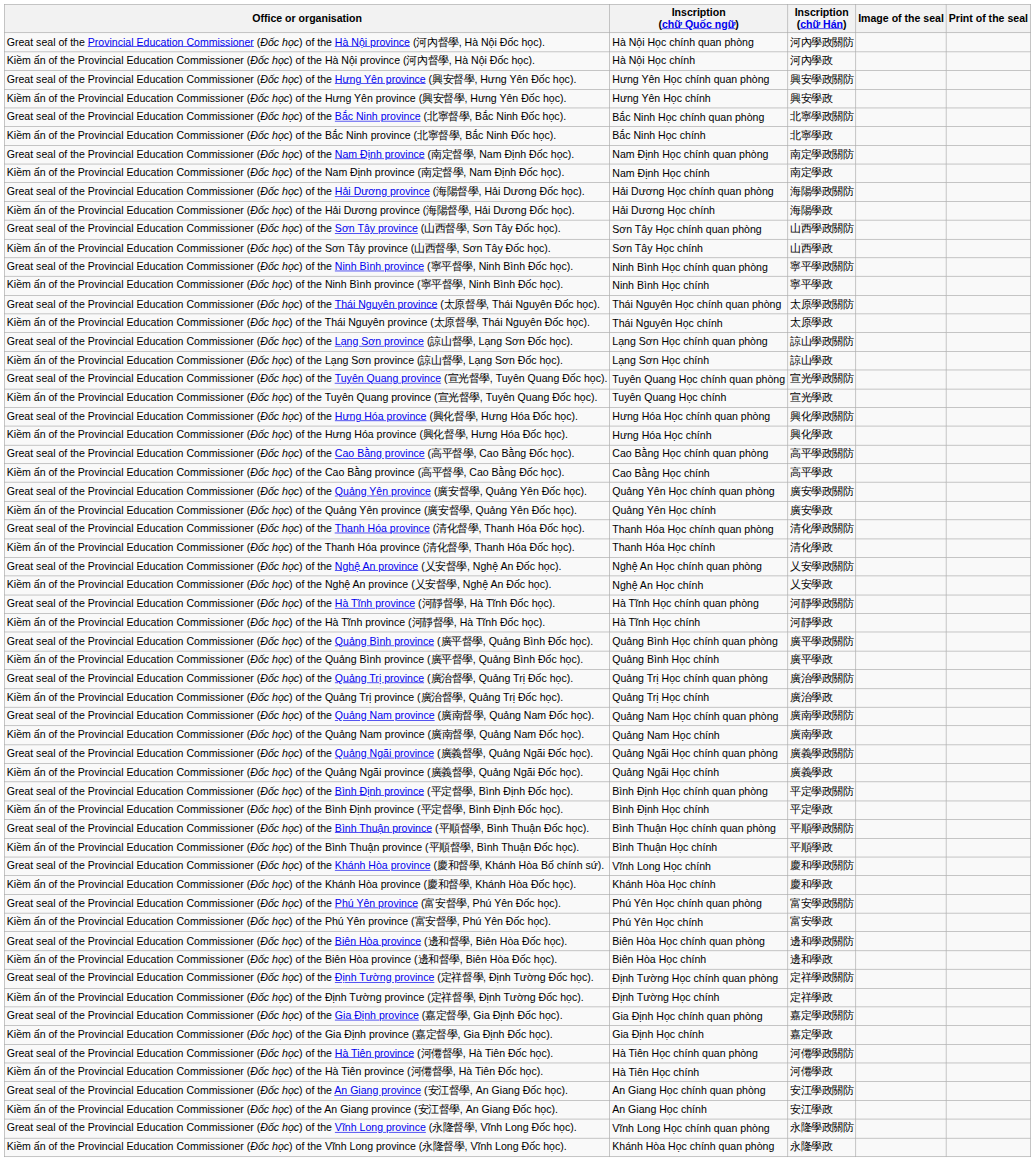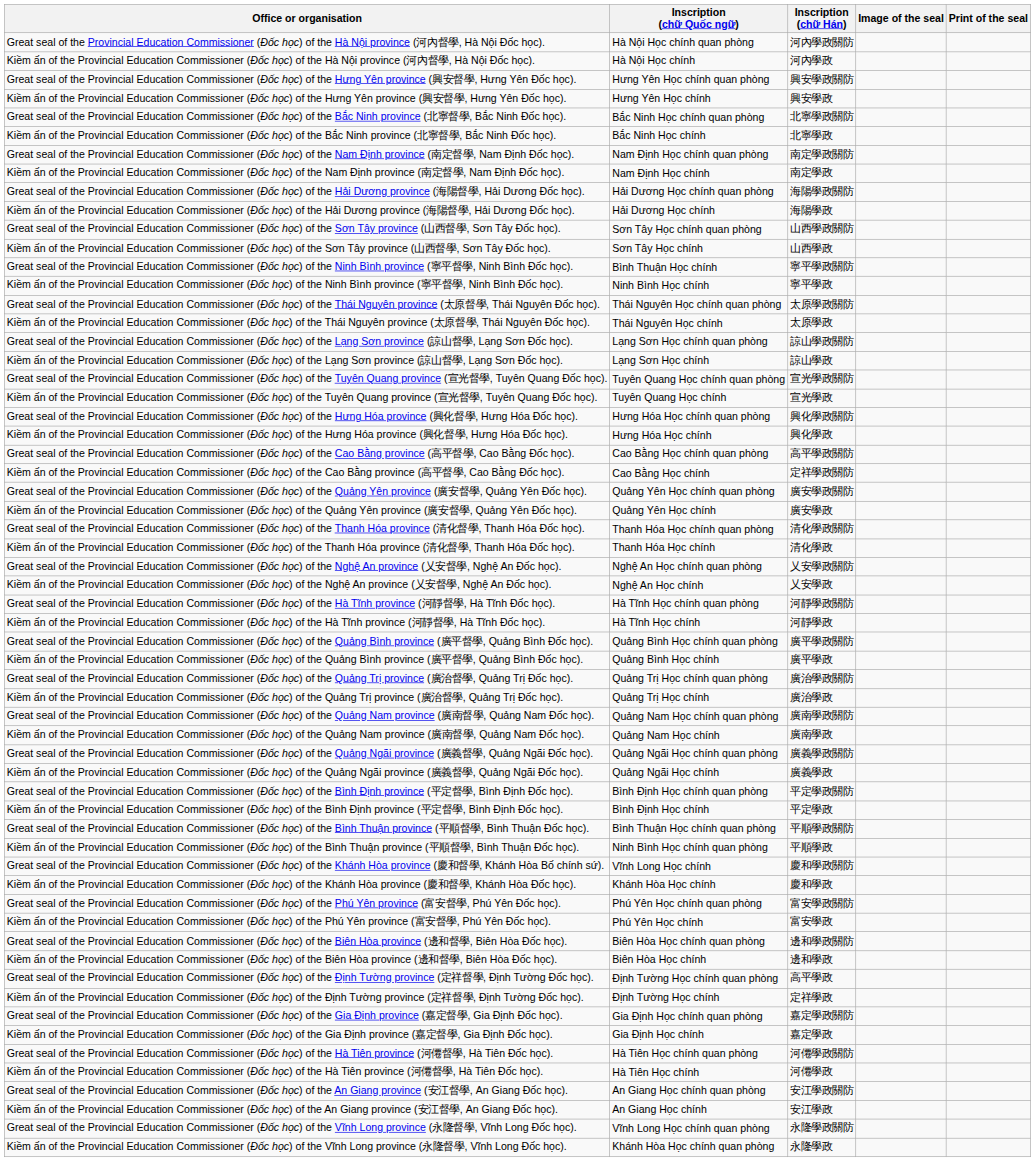(690, 267) Ninh Bình Học chính quan phòng -> (665, 267) Bình Thuận Học chính
(811, 472) 高平學政 -> (822, 472) 定祥學政關防
(665, 847) Bình Thuận Học chính -> (690, 847) Ninh Bình Học chính quan phòng
(822, 978) 定祥學政關防 -> (811, 978) 高平學政
